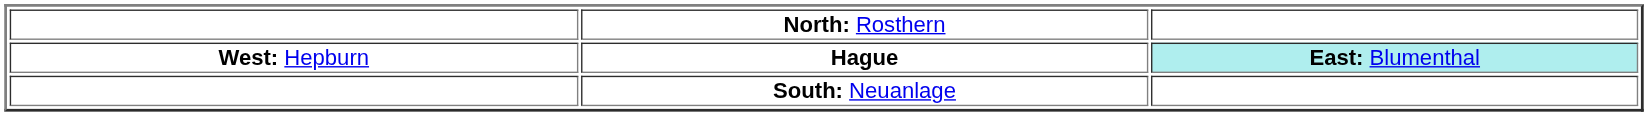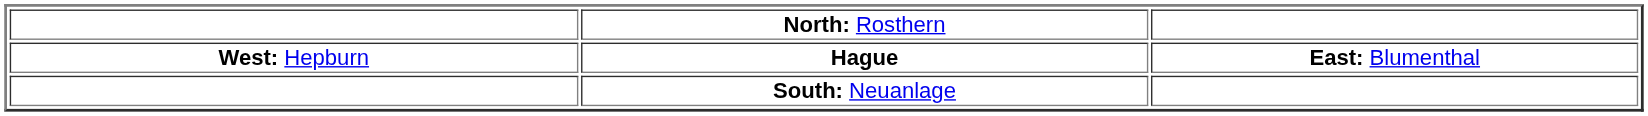(1395, 57) paleturquoise background -> (1395, 57) no background
